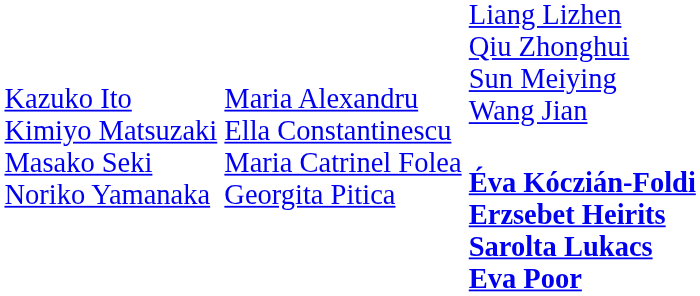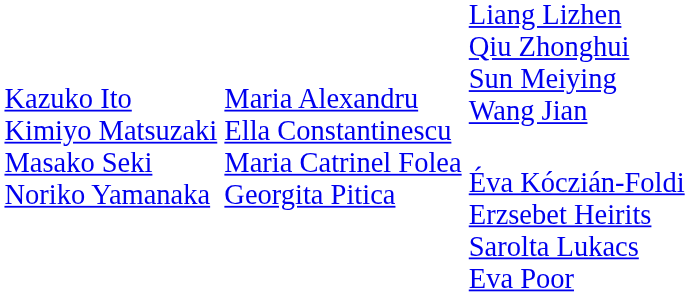(582, 230) bold -> (577, 230) normal
